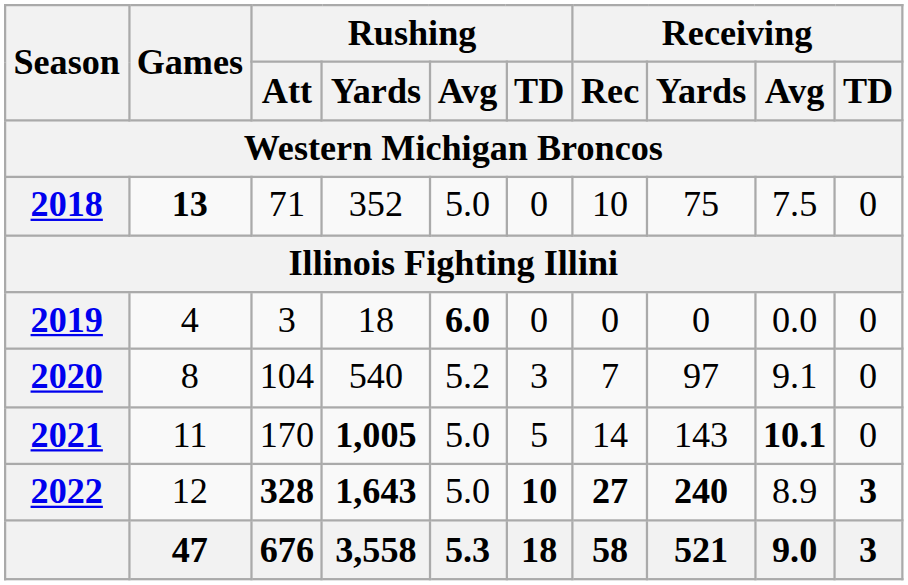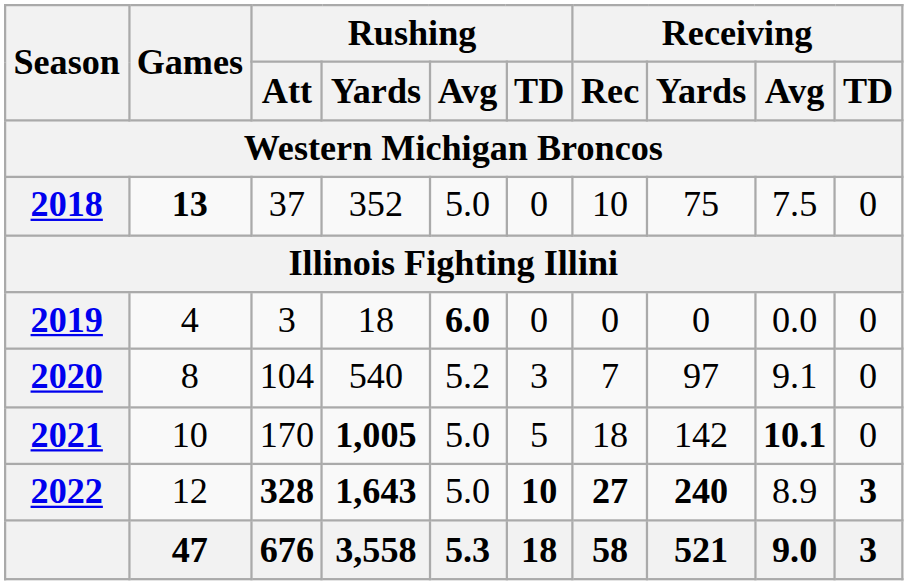(287, 205) 71 -> (287, 205) 37
(190, 434) 11 -> (190, 434) 10
(610, 434) 14 -> (610, 434) 18
(701, 434) 143 -> (701, 434) 142
